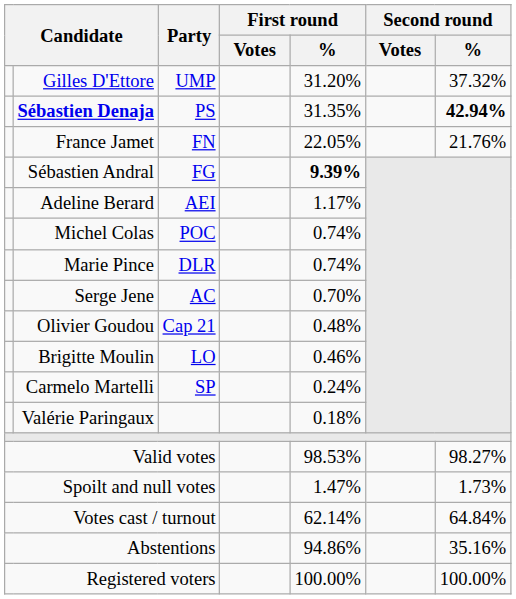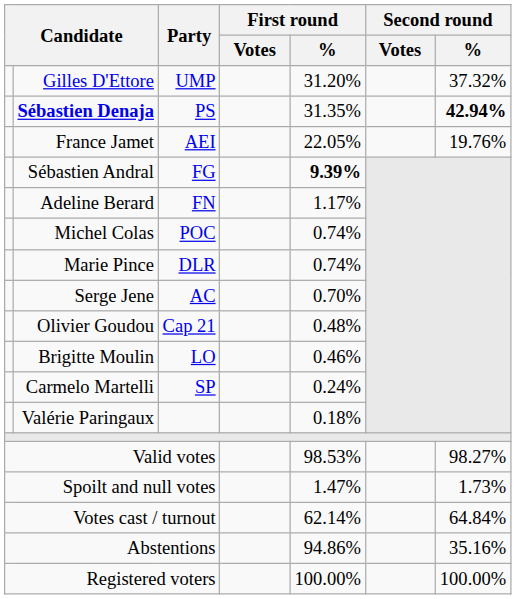(204, 142) FN -> (200, 142) AEI
(478, 142) 21.76% -> (478, 142) 19.76%
(200, 203) AEI -> (204, 203) FN
